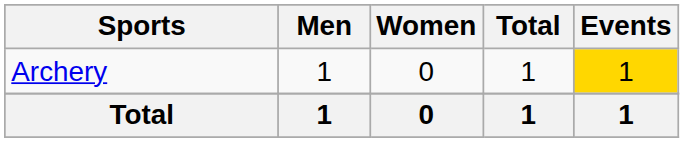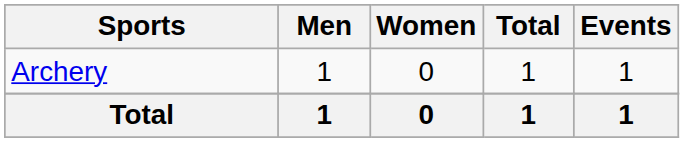(626, 70) gold background -> (626, 70) no background
